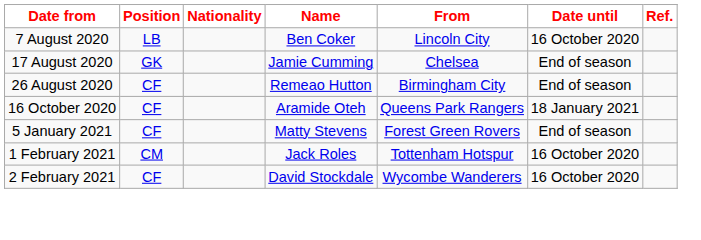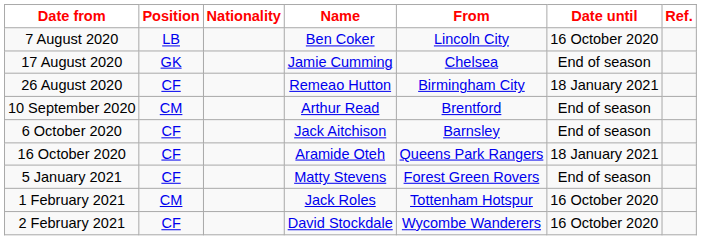(585, 85) End of season -> (604, 85) 18 January 2021
+ row: (72, 108)
+ row: (72, 131)
